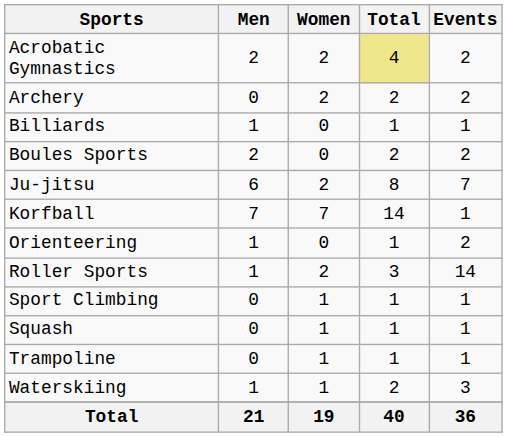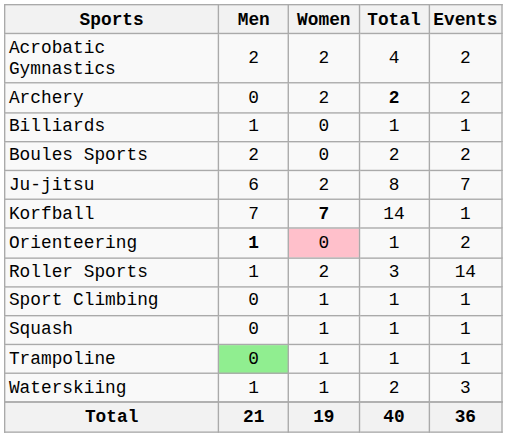(394, 59) khaki background -> (394, 59) no background
(394, 98) normal -> (394, 98) bold
(324, 214) normal -> (324, 214) bold
(254, 243) normal -> (254, 243) bold
(324, 243) no background -> (324, 243) pink background
(254, 359) no background -> (254, 359) lightgreen background
